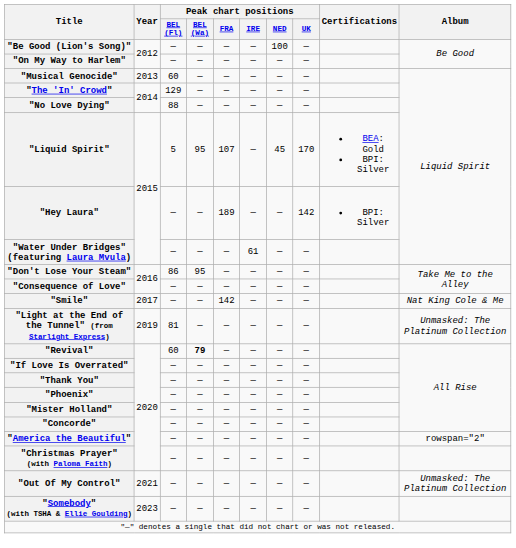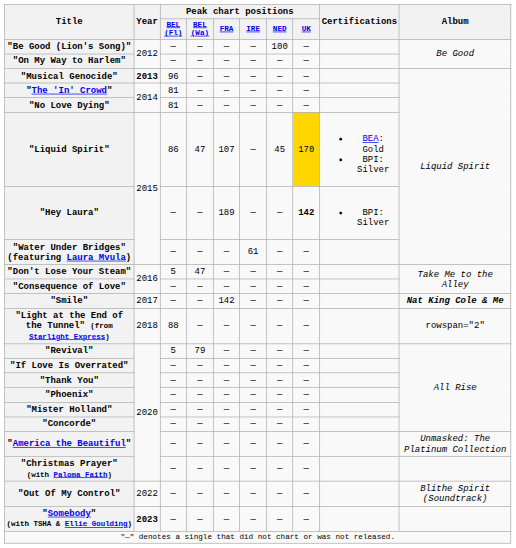(147, 76) normal -> (147, 76) bold
(173, 76) 60 -> (173, 76) 96
(173, 90) 129 -> (173, 90) 81
(173, 105) 88 -> (173, 105) 81
(173, 149) 5 -> (173, 149) 86
(200, 149) 95 -> (200, 149) 47
(306, 149) no background -> (306, 149) gold background
(306, 213) normal -> (306, 213) bold
(173, 272) 86 -> (173, 272) 5
(200, 272) 95 -> (200, 272) 47
(455, 301) normal -> (455, 301) bold
(147, 326) 2019 -> (147, 326) 2018
(173, 326) 81 -> (173, 326) 88
(455, 326) Unmasked: The Platinum Collection -> (455, 326) rowspan="2"
(173, 351) 60 -> (173, 351) 5
(200, 351) bold -> (200, 351) normal
(455, 439) rowspan="2" -> (455, 444) Unmasked: The Platinum Collection
(147, 484) 2021 -> (147, 494) 2022
(455, 484) Unmasked: The Platinum Collection -> (455, 494) Blithe Spirit (Soundtrack)
(147, 508) normal -> (147, 519) bold
